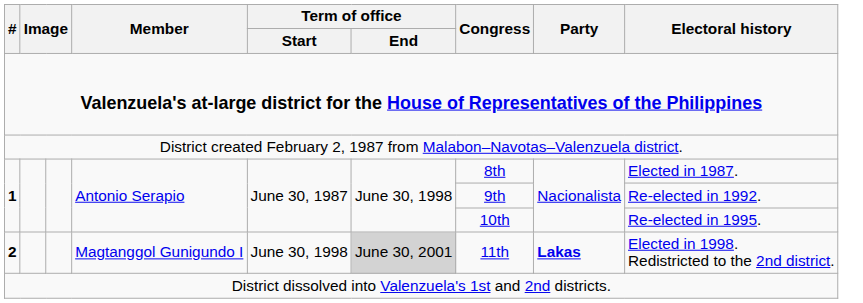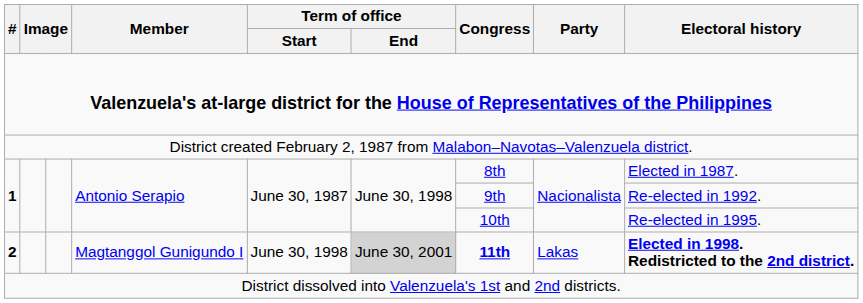(495, 252) normal -> (495, 252) bold
(559, 252) bold -> (558, 252) normal
(731, 252) normal -> (741, 252) bold
